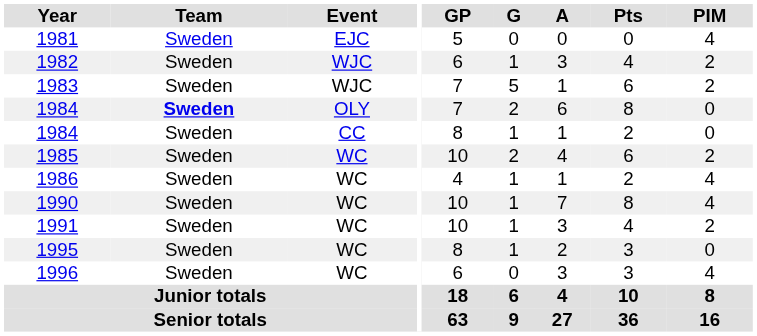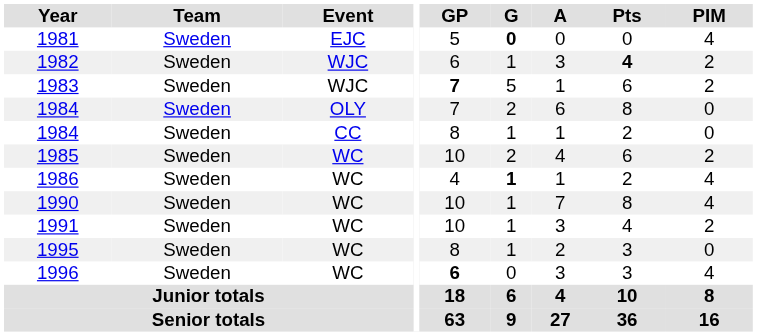(514, 39) normal -> (511, 39) bold
(628, 62) normal -> (627, 62) bold
(458, 85) normal -> (455, 85) bold
(199, 109) bold -> (197, 109) normal
(514, 179) normal -> (511, 179) bold
(458, 273) normal -> (455, 273) bold
